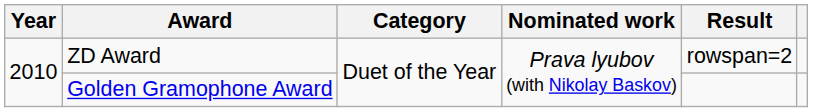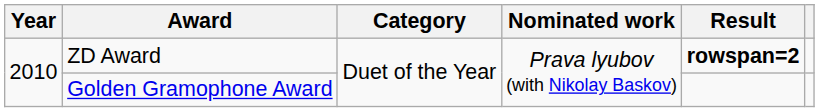(740, 55) normal -> (743, 55) bold
